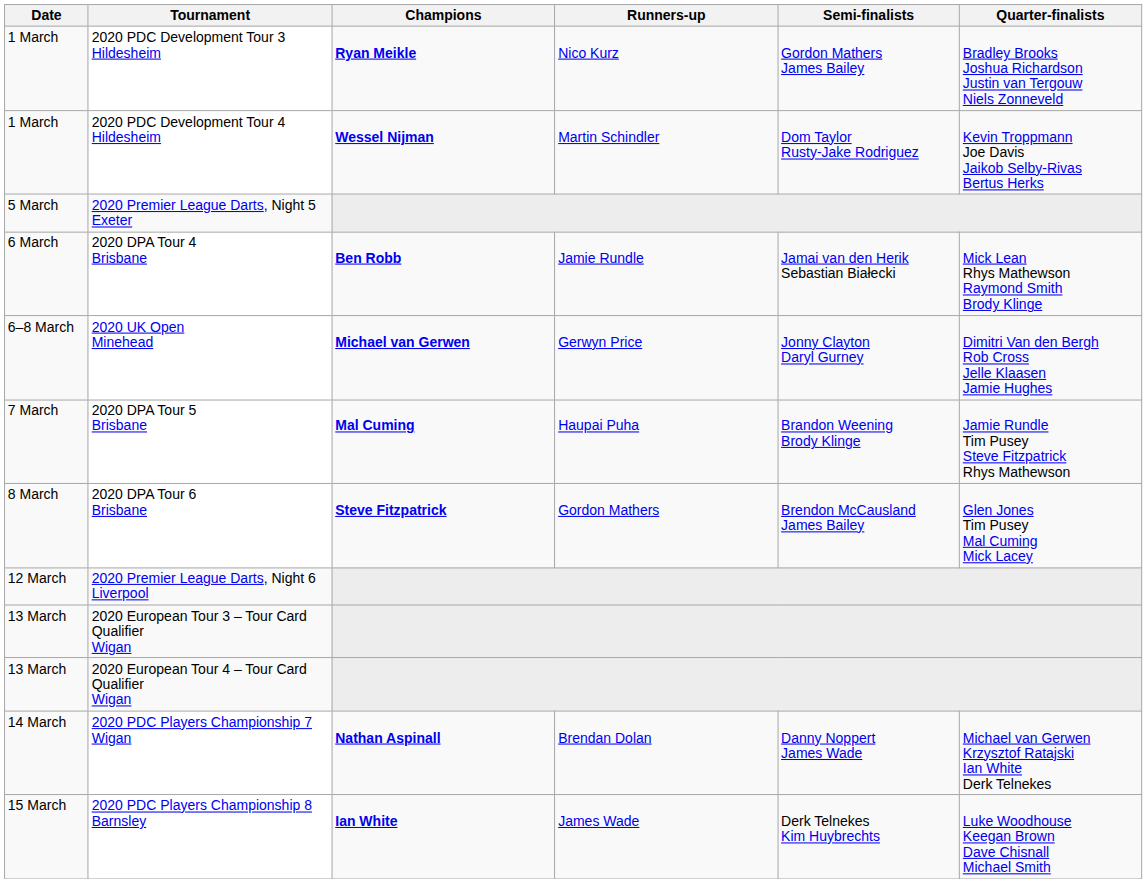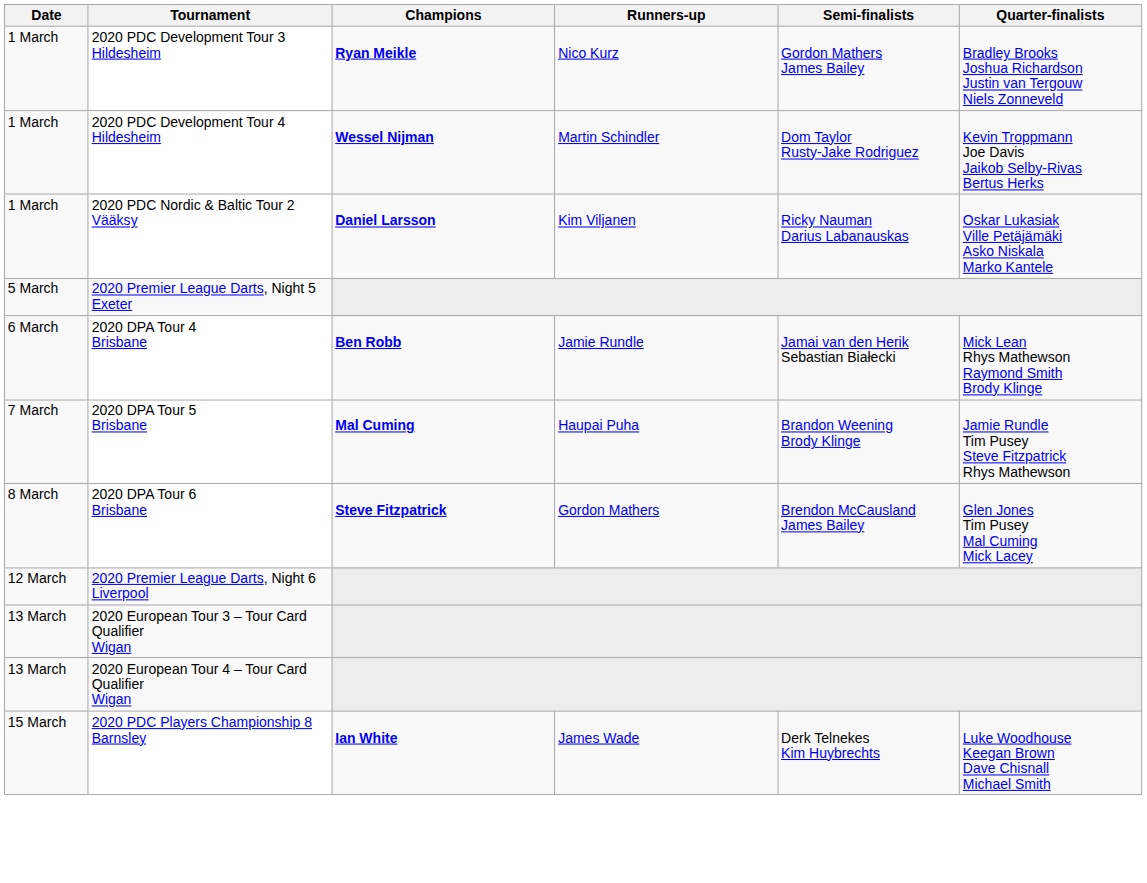+ row: (193, 213)
- row: (138, 334)
- row: (202, 729)
